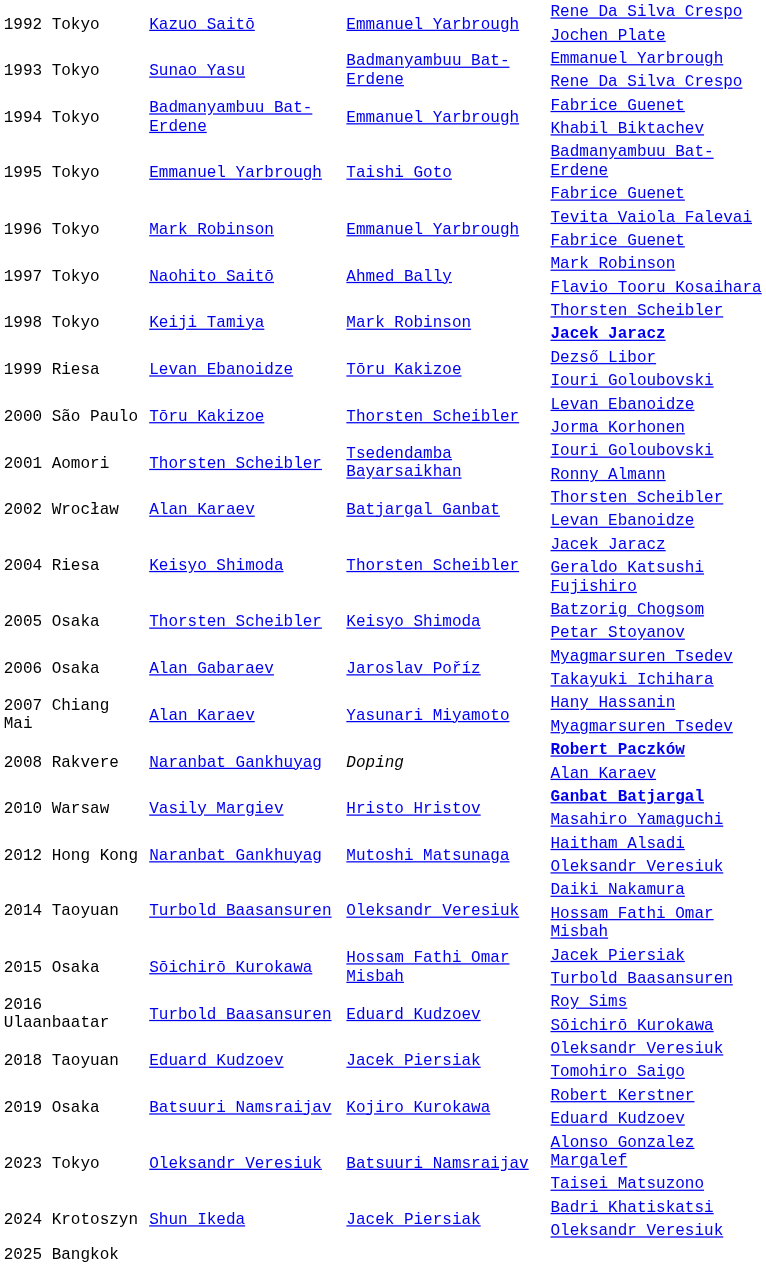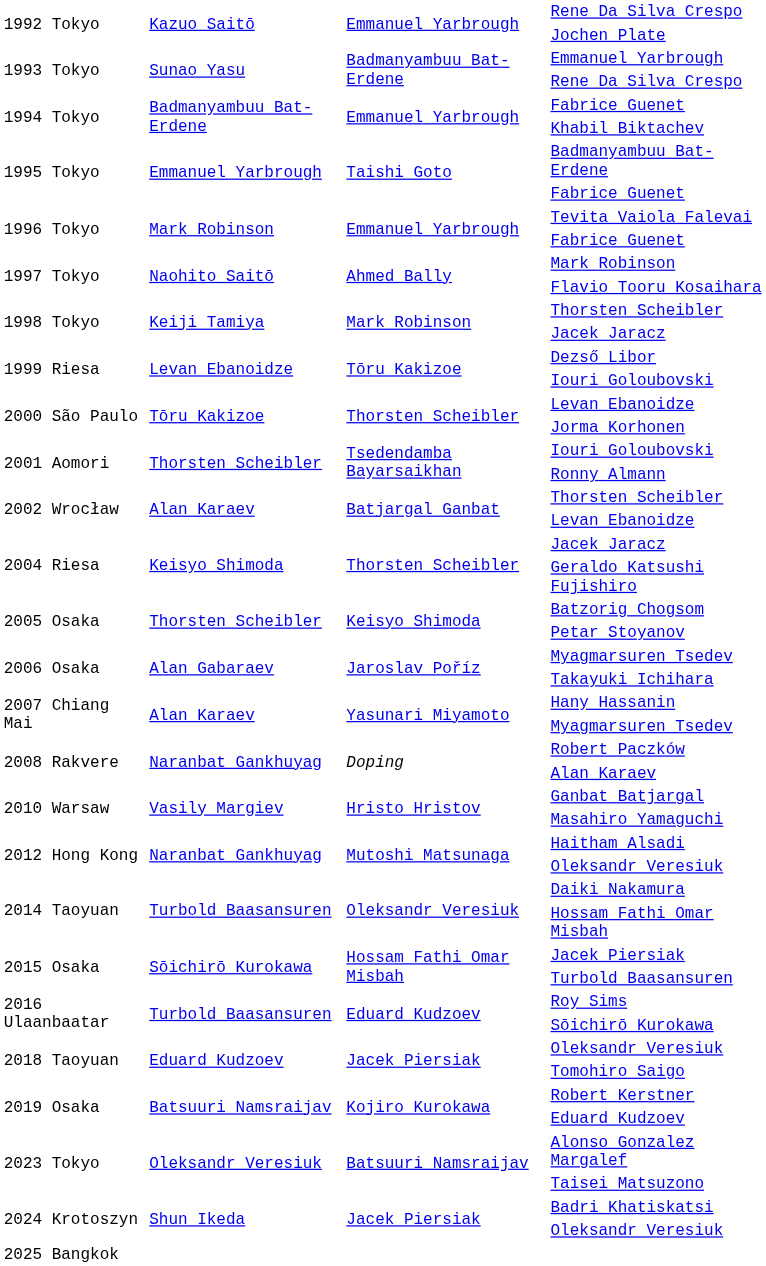(608, 334) bold -> (608, 334) normal
(618, 750) bold -> (618, 750) normal
(627, 797) bold -> (627, 797) normal
